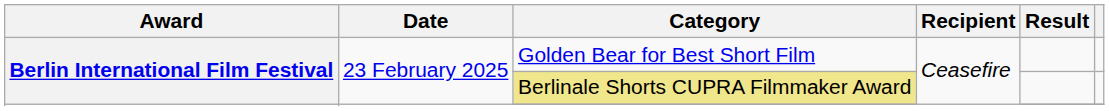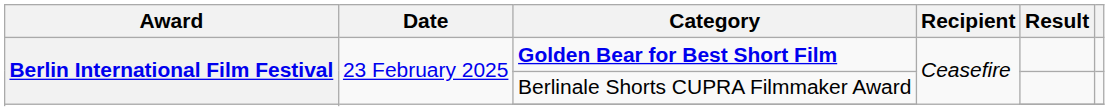(667, 54) normal -> (678, 54) bold
(715, 87) khaki background -> (715, 87) no background
